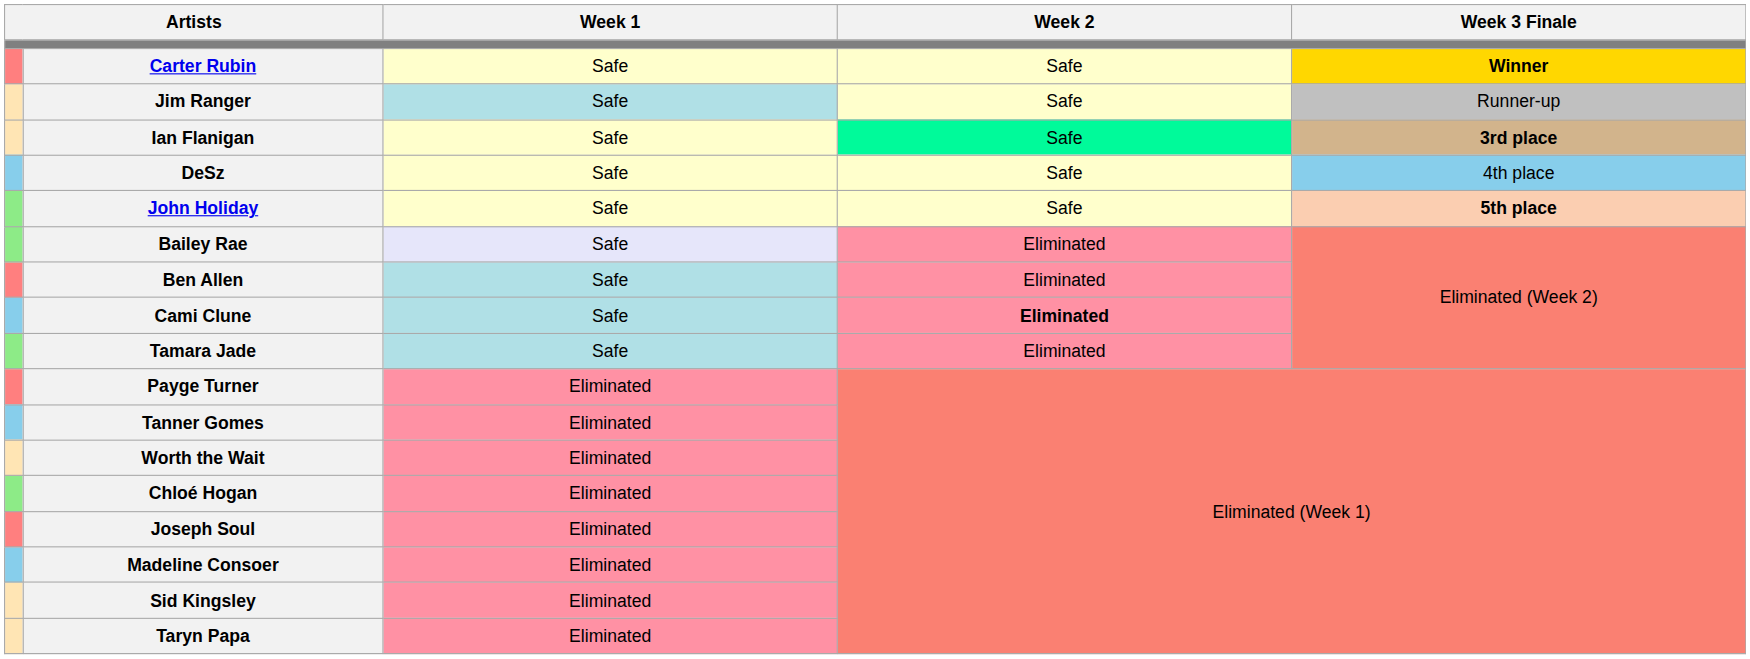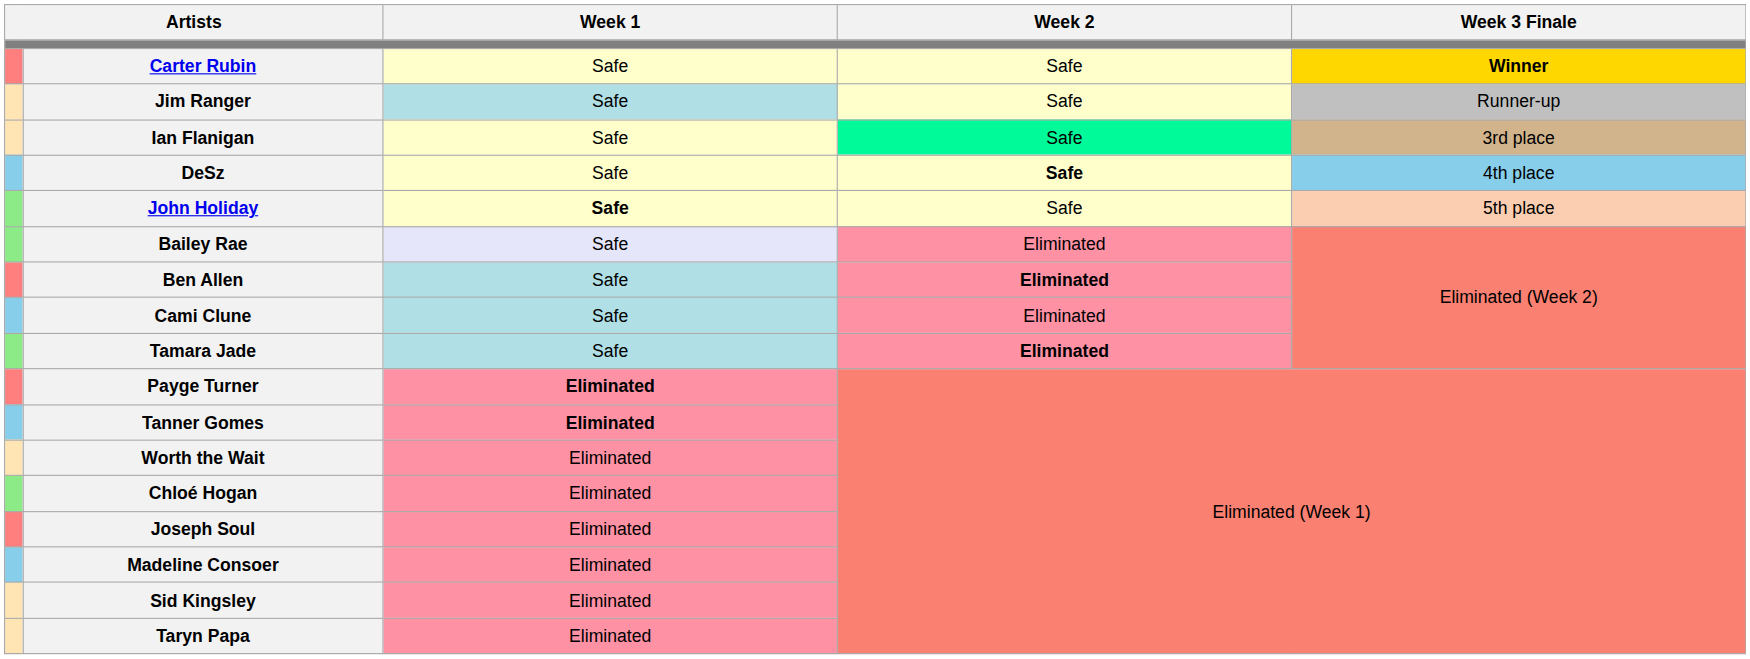(1519, 137) bold -> (1519, 137) normal
(1064, 173) normal -> (1064, 173) bold
(610, 209) normal -> (610, 209) bold
(1519, 209) bold -> (1519, 209) normal
(1064, 280) normal -> (1064, 280) bold
(1064, 315) bold -> (1064, 315) normal
(1064, 351) normal -> (1064, 351) bold
(610, 387) normal -> (610, 387) bold
(610, 422) normal -> (610, 422) bold
